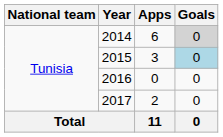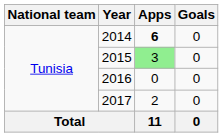(155, 36) normal -> (155, 36) bold
(196, 36) lightgrey background -> (196, 36) no background
(155, 57) no background -> (155, 57) lightgreen background
(196, 57) lightblue background -> (196, 57) no background
